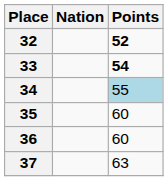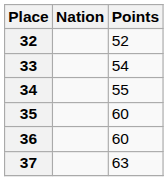(120, 41) bold -> (120, 41) normal
(120, 65) bold -> (120, 65) normal
(120, 90) lightblue background -> (120, 90) no background
